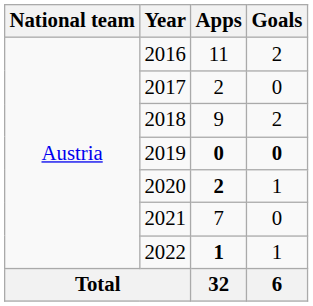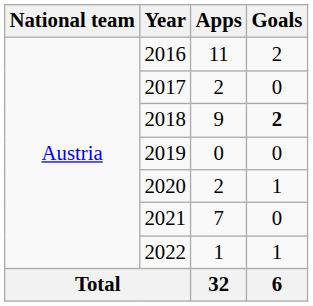(277, 119) normal -> (277, 119) bold
(219, 152) bold -> (219, 152) normal
(277, 152) bold -> (277, 152) normal
(219, 185) bold -> (219, 185) normal
(219, 251) bold -> (219, 251) normal
